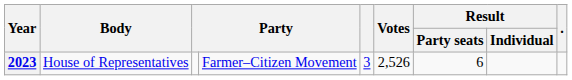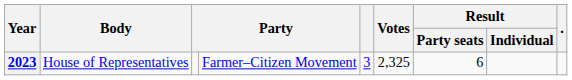(394, 63) 2,526 -> (394, 63) 2,325
